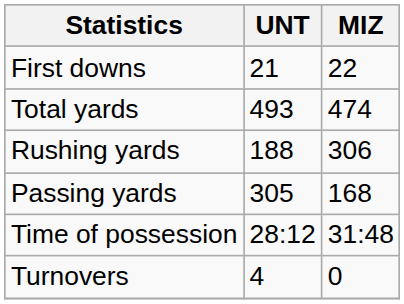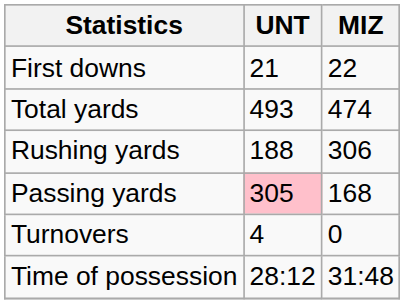(272, 192) no background -> (272, 192) pink background
rows swapped: (70, 276) <-> (124, 234)
